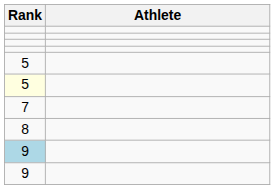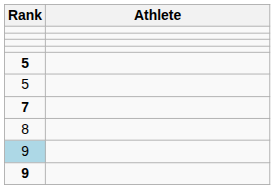(25, 63) normal -> (25, 63) bold
(25, 85) lightyellow background -> (25, 85) no background
(25, 107) normal -> (25, 107) bold
(25, 173) normal -> (25, 173) bold
